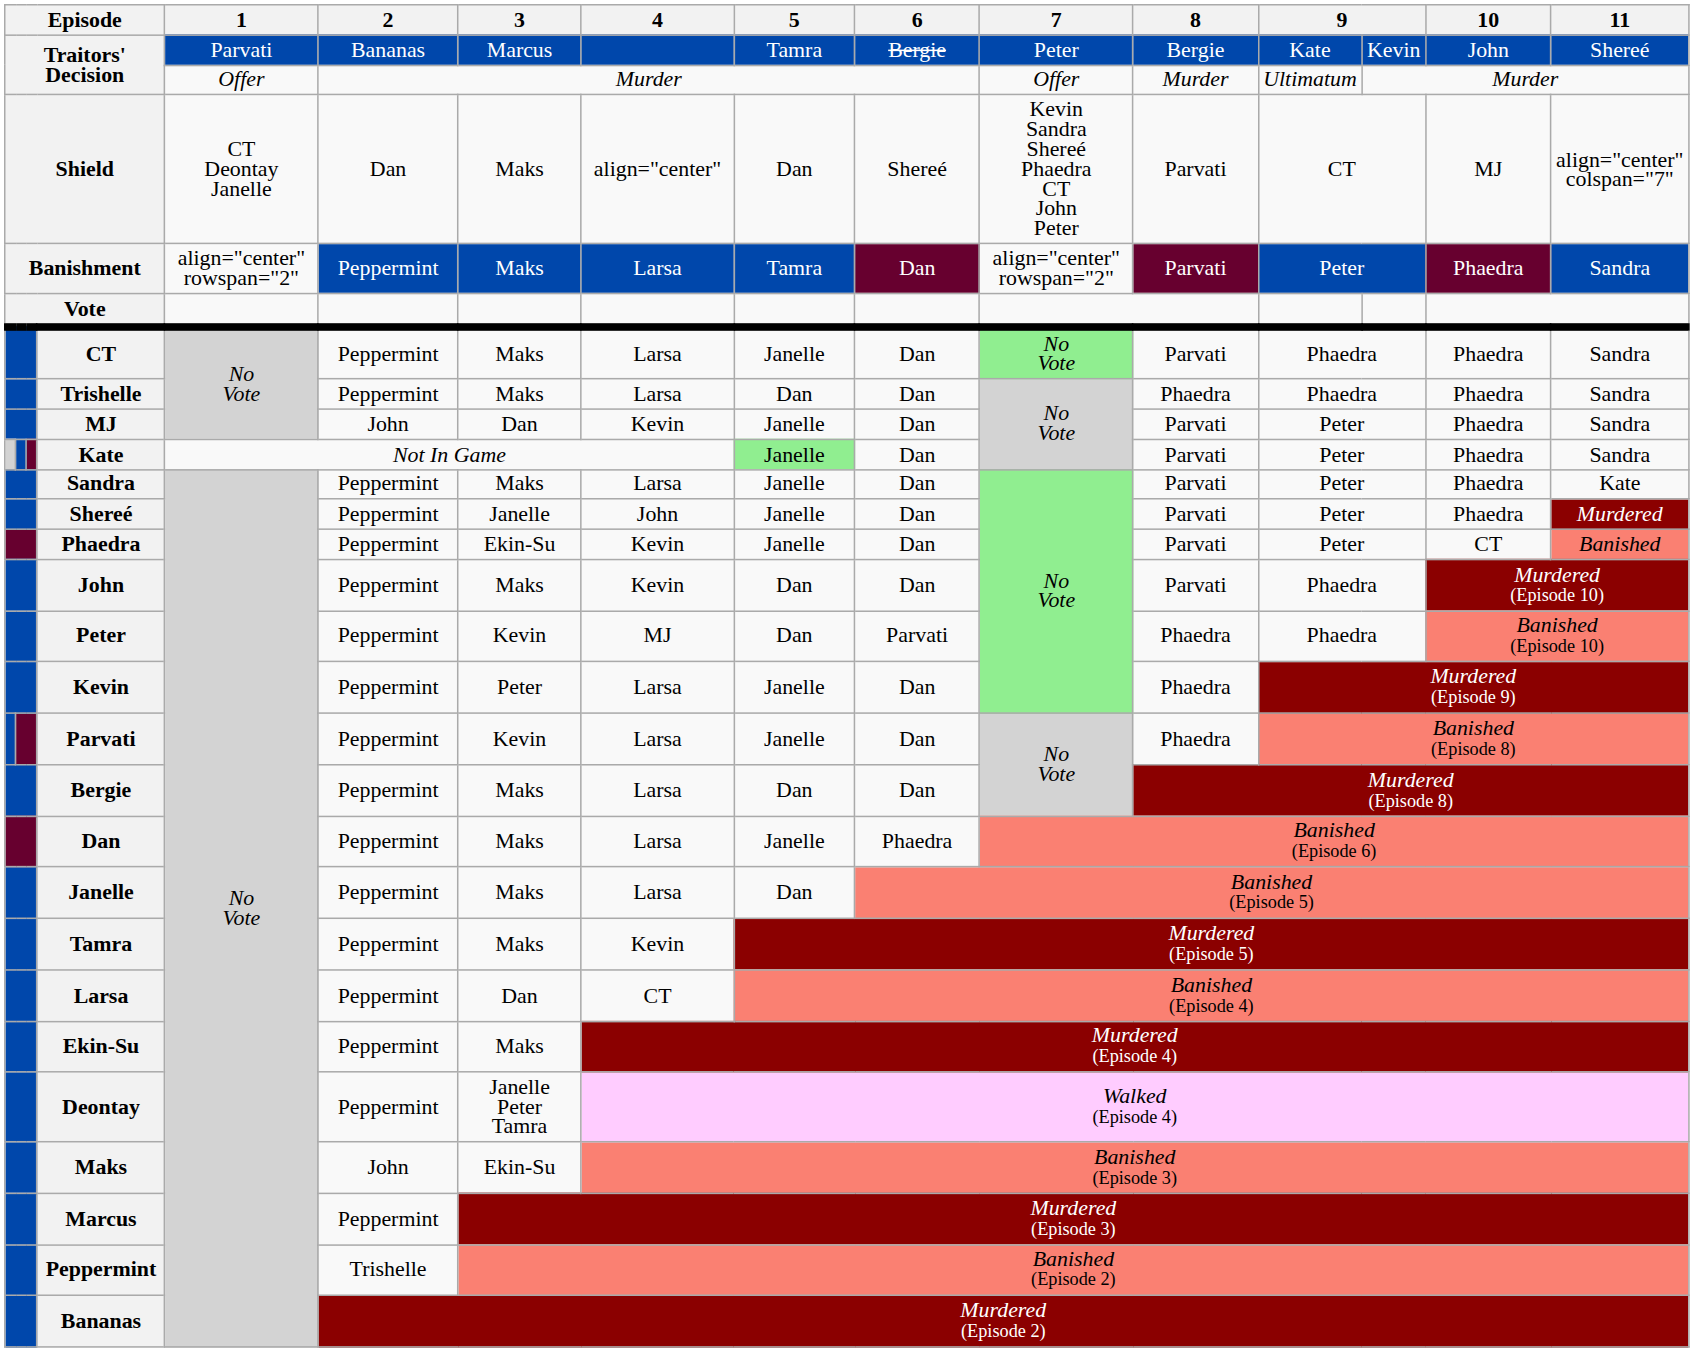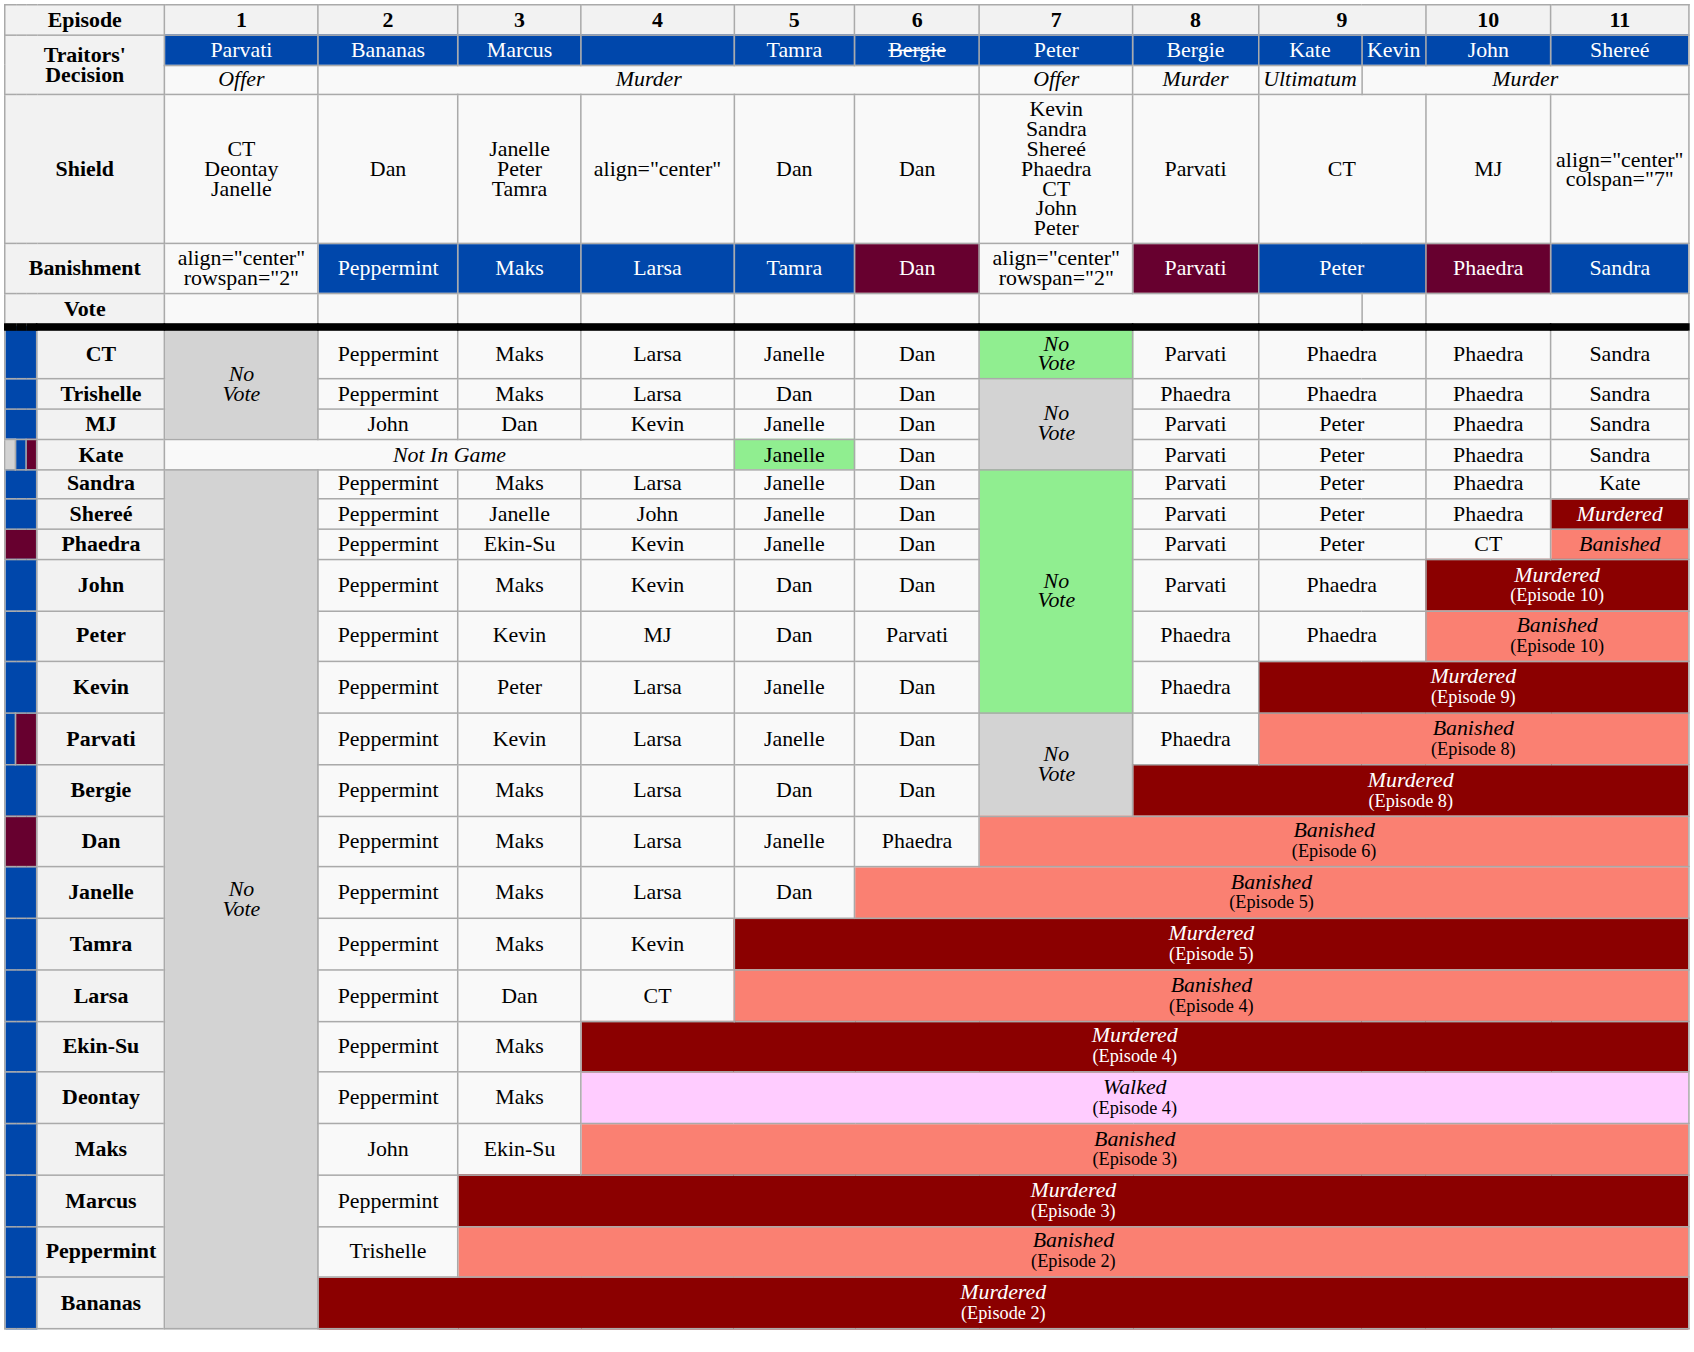(520, 169) Maks -> (520, 169) Janelle Peter Tamra
(917, 169) Shereé -> (917, 169) Dan
(520, 1107) Janelle Peter Tamra -> (520, 1097) Maks
